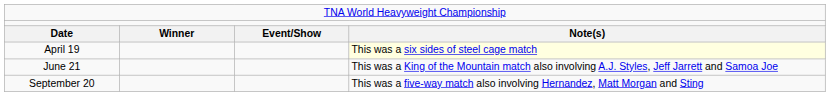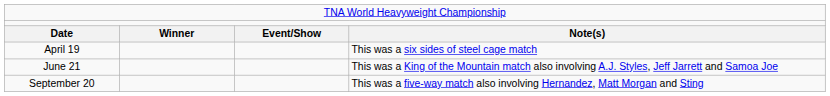(444, 50) lightyellow background -> (444, 50) no background
